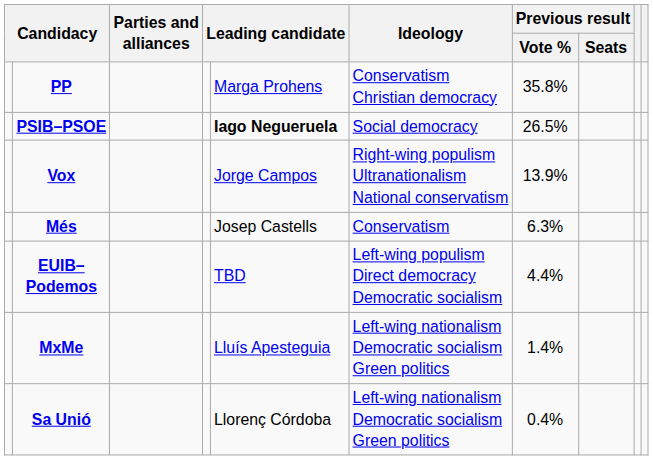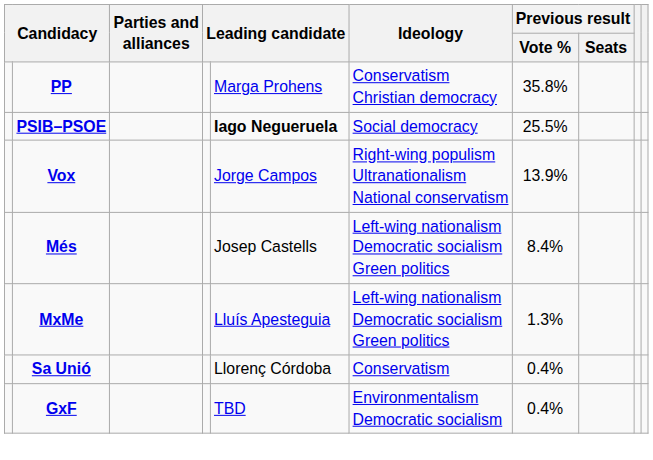(545, 126) 26.5% -> (545, 126) 25.5%
(401, 226) Conservatism -> (427, 247) Left-wing nationalism Democratic socialism Green politics
(545, 226) 6.3% -> (545, 247) 8.4%
- row: (61, 276)
(545, 348) 1.4% -> (545, 319) 1.3%
(427, 419) Left-wing nationalism Democratic socialism Green politics -> (401, 369) Conservatism
+ row: (61, 408)
